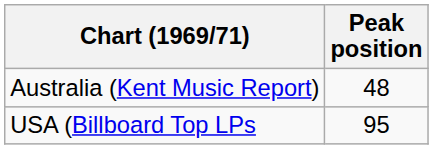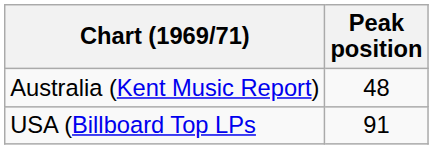(376, 125) 95 -> (376, 125) 91
